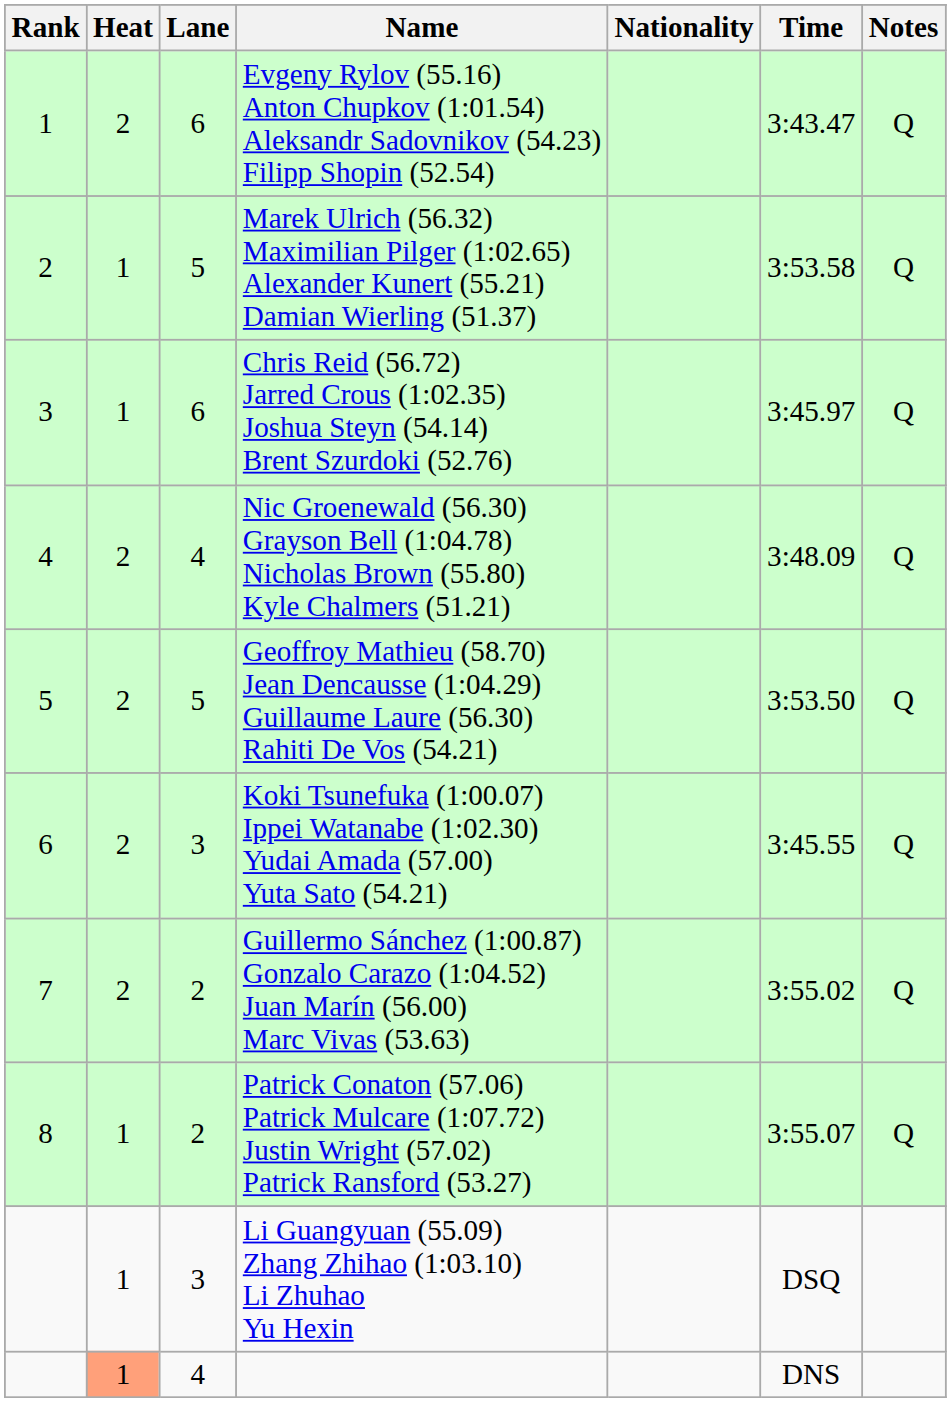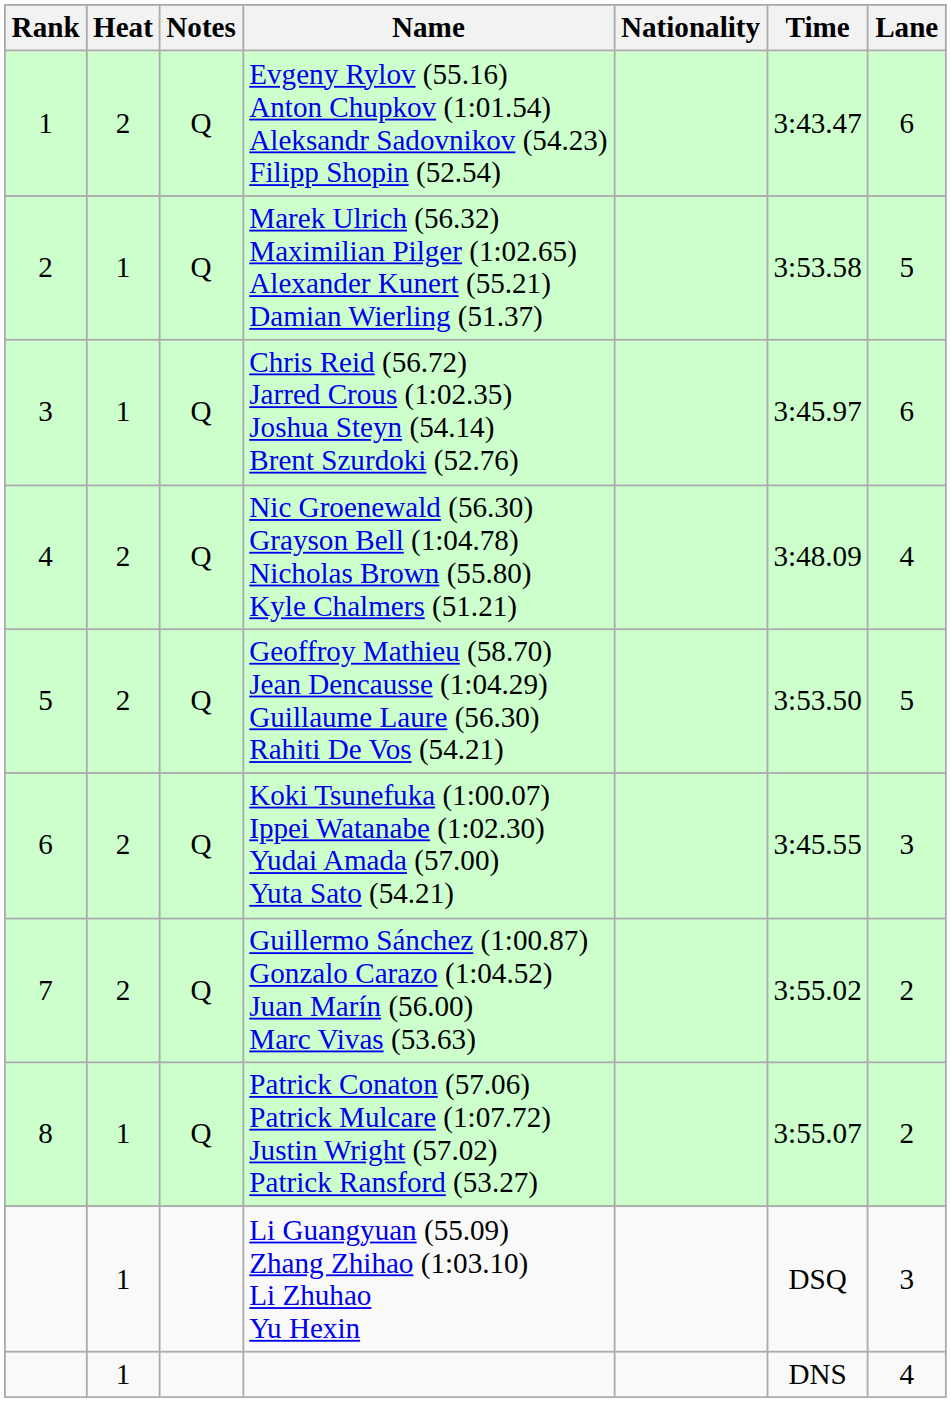columns swapped: (198, 27) <-> (903, 27)
(123, 1373) lightsalmon background -> (123, 1373) no background
